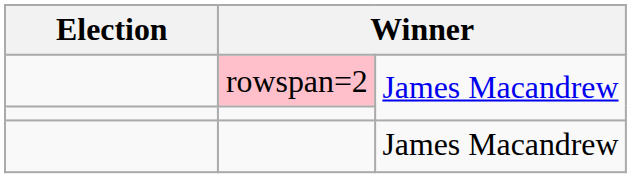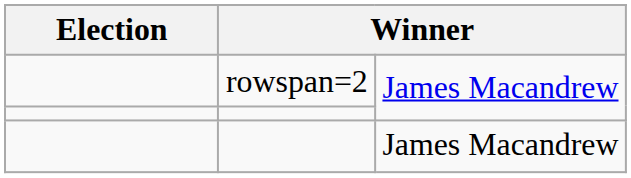(297, 80) pink background -> (297, 80) no background
